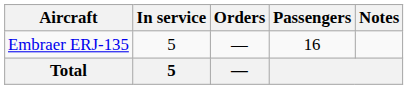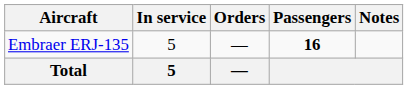(312, 44) normal -> (312, 44) bold
